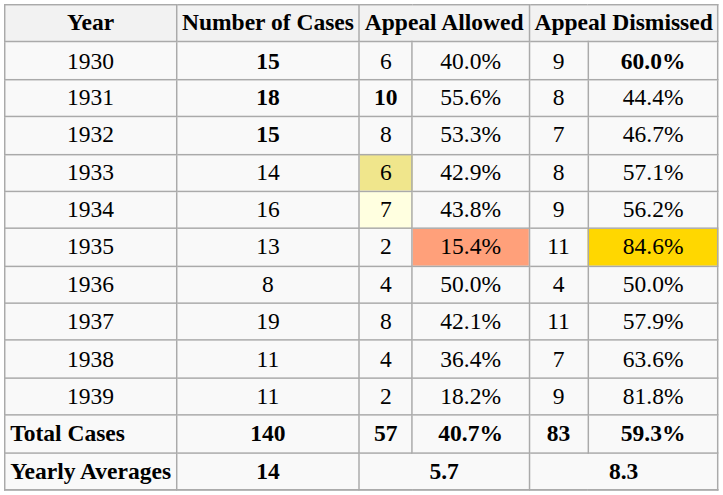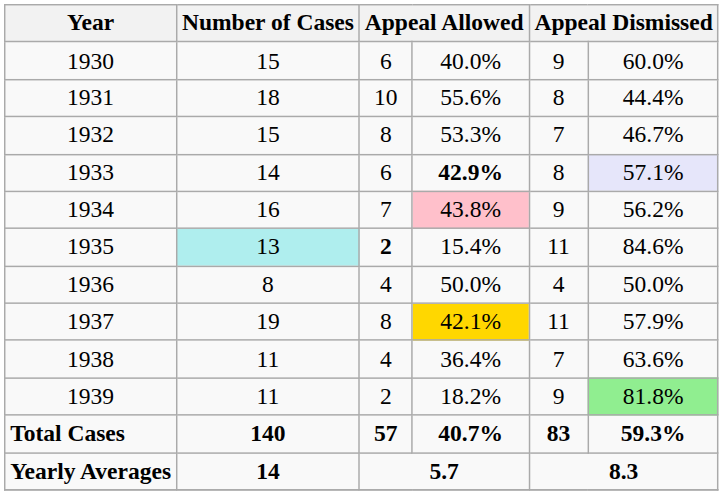(268, 60) bold -> (268, 60) normal
(653, 60) bold -> (653, 60) normal
(268, 97) bold -> (268, 97) normal
(386, 97) bold -> (386, 97) normal
(268, 135) bold -> (268, 135) normal
(386, 172) khaki background -> (386, 172) no background
(471, 172) normal -> (471, 172) bold
(653, 172) no background -> (653, 172) lavender background
(386, 209) lightyellow background -> (386, 209) no background
(471, 209) no background -> (471, 209) pink background
(268, 246) no background -> (268, 246) paleturquoise background
(386, 246) normal -> (386, 246) bold
(471, 246) lightsalmon background -> (471, 246) no background
(653, 246) gold background -> (653, 246) no background
(471, 321) no background -> (471, 321) gold background
(653, 396) no background -> (653, 396) lightgreen background
